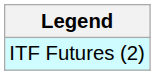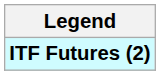(77, 53) normal -> (80, 53) bold
